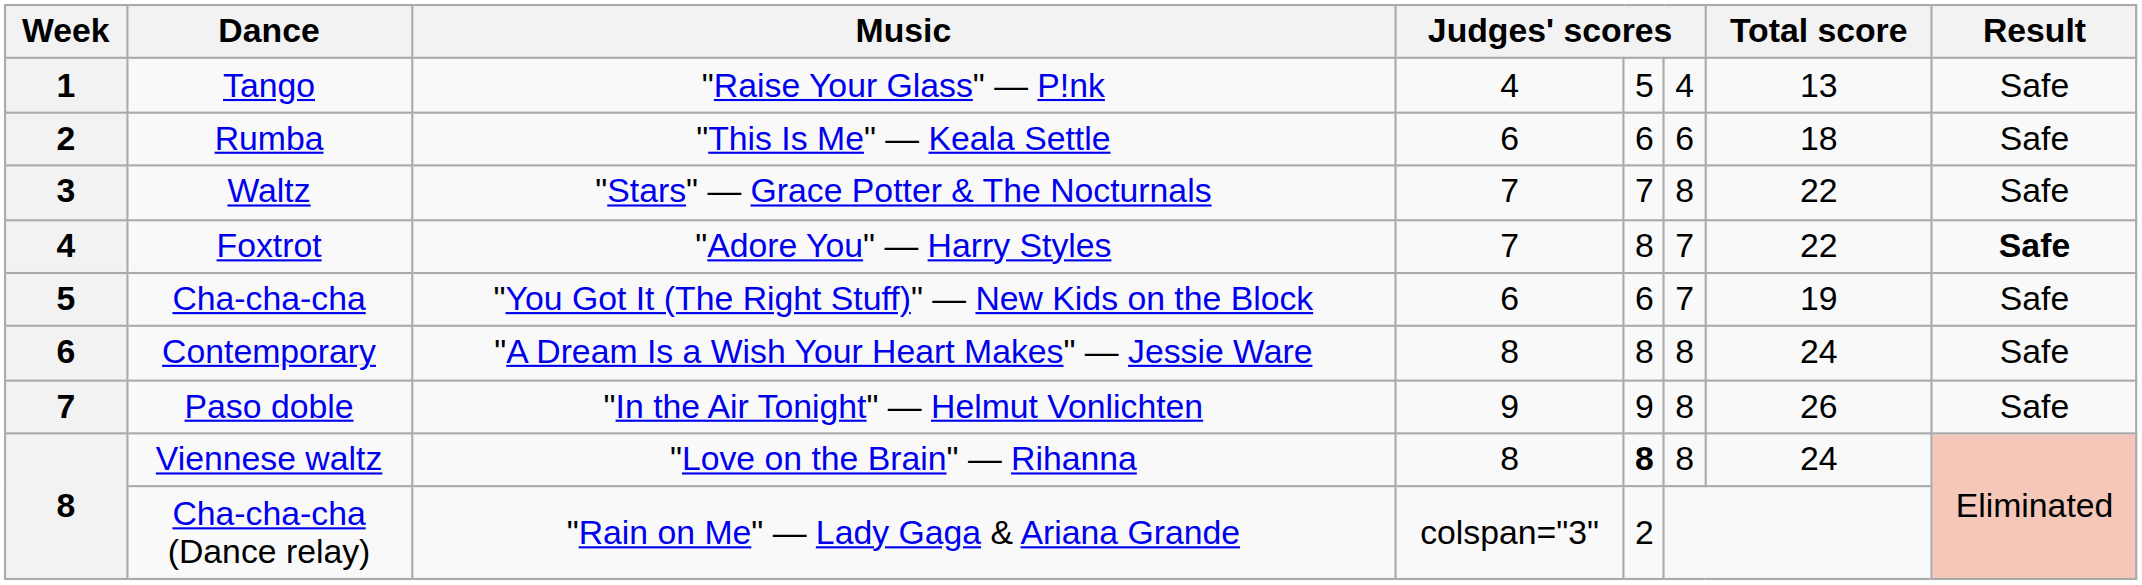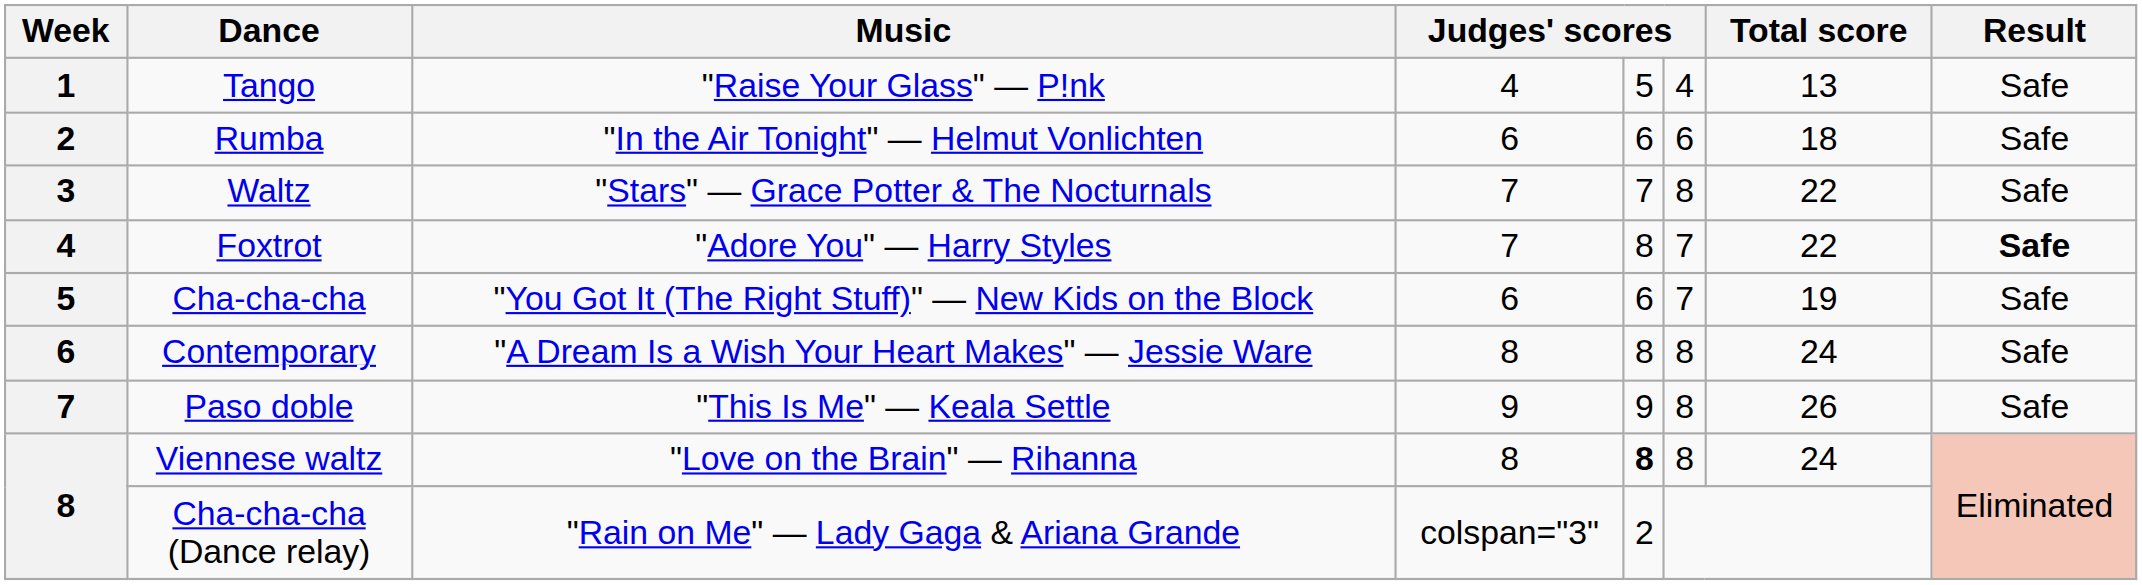(903, 138) "This Is Me" — Keala Settle -> (903, 138) "In the Air Tonight" — Helmut Vonlichten
(903, 406) "In the Air Tonight" — Helmut Vonlichten -> (903, 406) "This Is Me" — Keala Settle
